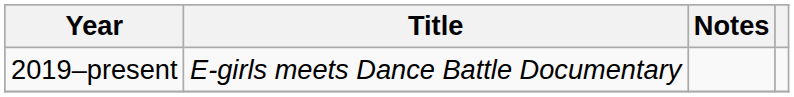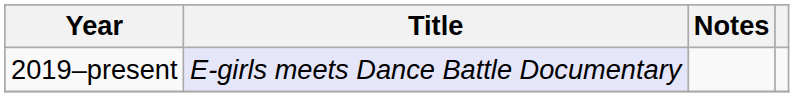(436, 69) no background -> (436, 69) lavender background
